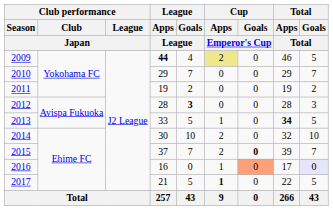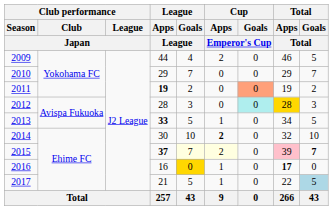(163, 58) bold -> (163, 58) normal
(221, 58) khaki background -> (221, 58) no background
(163, 89) normal -> (163, 89) bold
(256, 89) no background -> (256, 89) lightsalmon background
(190, 105) bold -> (190, 105) normal
(256, 105) no background -> (256, 105) paleturquoise background
(287, 105) no background -> (287, 105) gold background
(163, 120) normal -> (163, 120) bold
(287, 120) bold -> (287, 120) normal
(221, 136) normal -> (221, 136) bold
(163, 151) normal -> (163, 151) bold
(190, 151) no background -> (190, 151) lightyellow background
(221, 151) no background -> (221, 151) lightyellow background
(256, 151) bold -> (256, 151) normal
(287, 151) no background -> (287, 151) pink background
(314, 151) normal -> (314, 151) bold
(190, 167) no background -> (190, 167) gold background
(256, 167) lightsalmon background -> (256, 167) no background
(287, 167) normal -> (287, 167) bold
(314, 167) lavender background -> (314, 167) no background
(221, 182) bold -> (221, 182) normal
(314, 182) no background -> (314, 182) lightblue background
